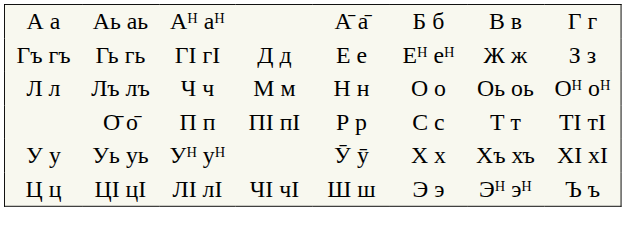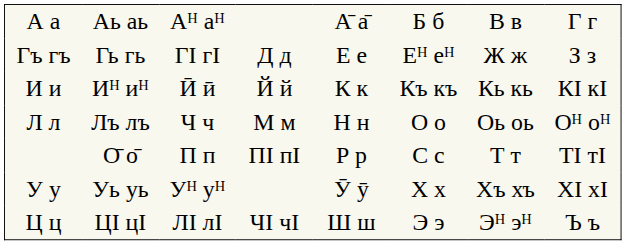+ row: (43, 88)
